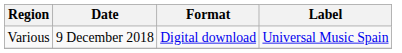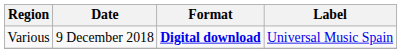(208, 37) normal -> (210, 37) bold
